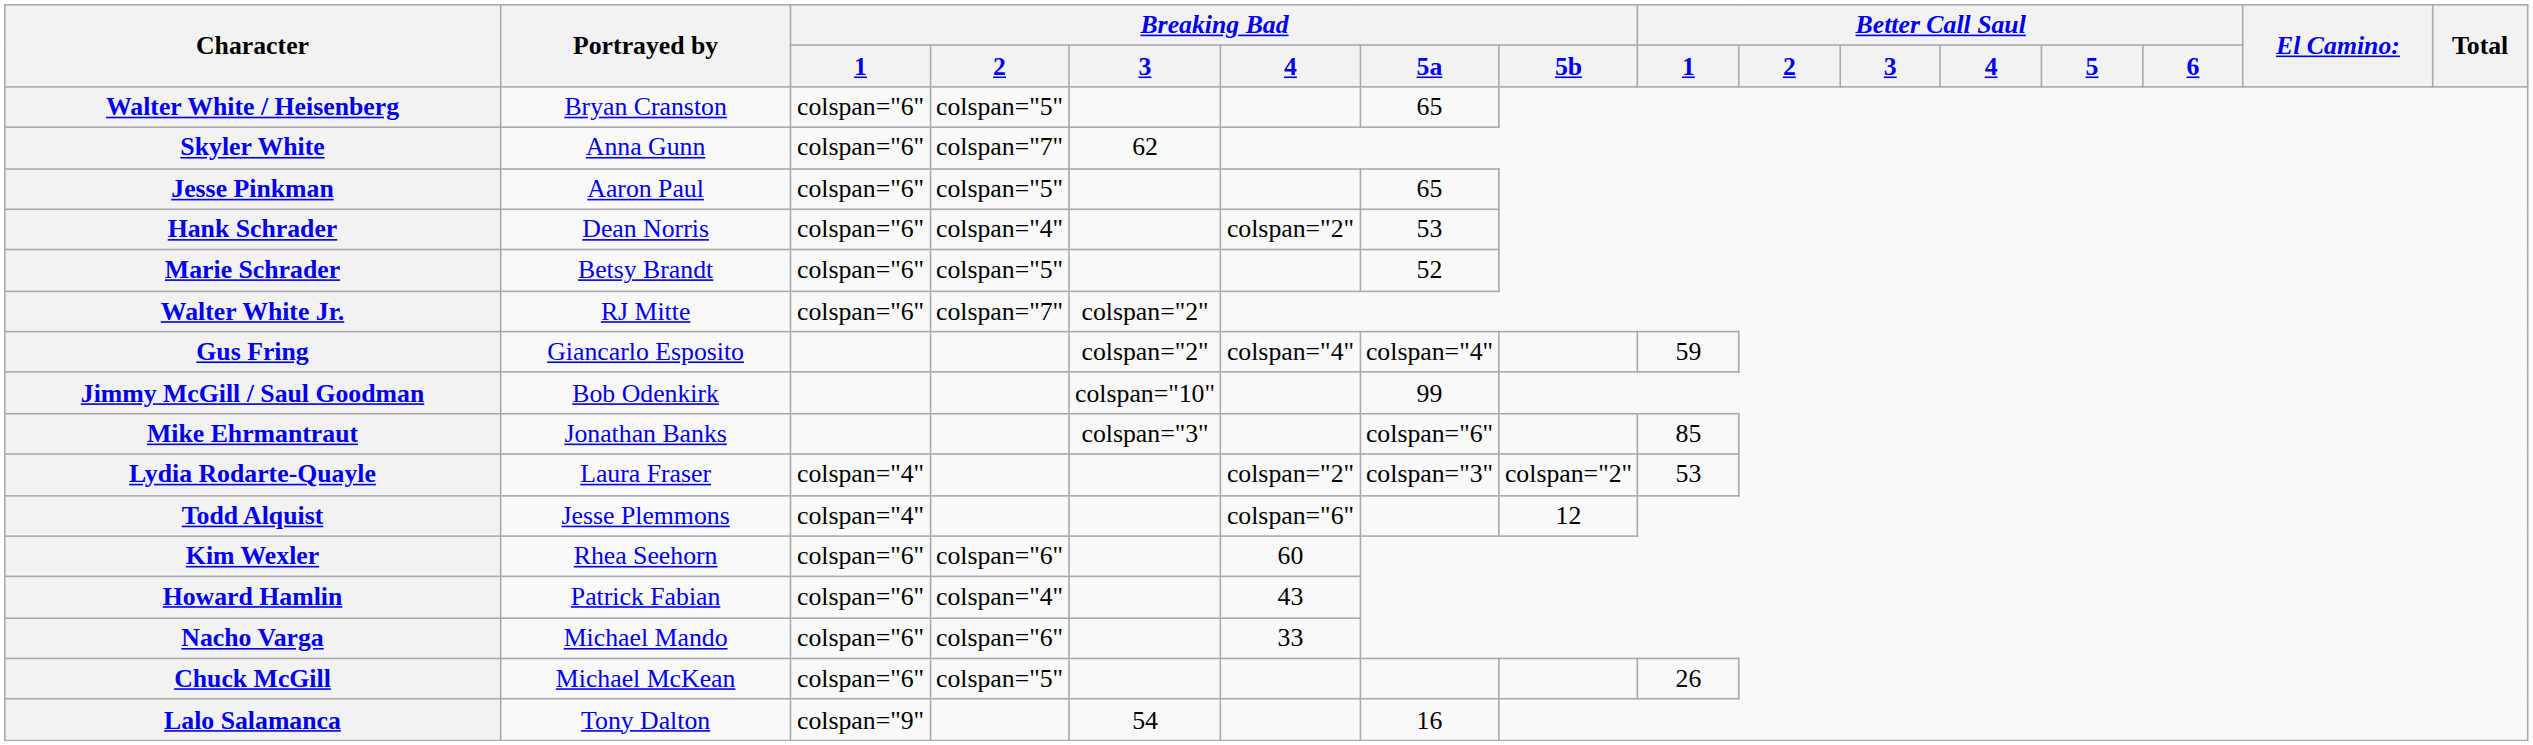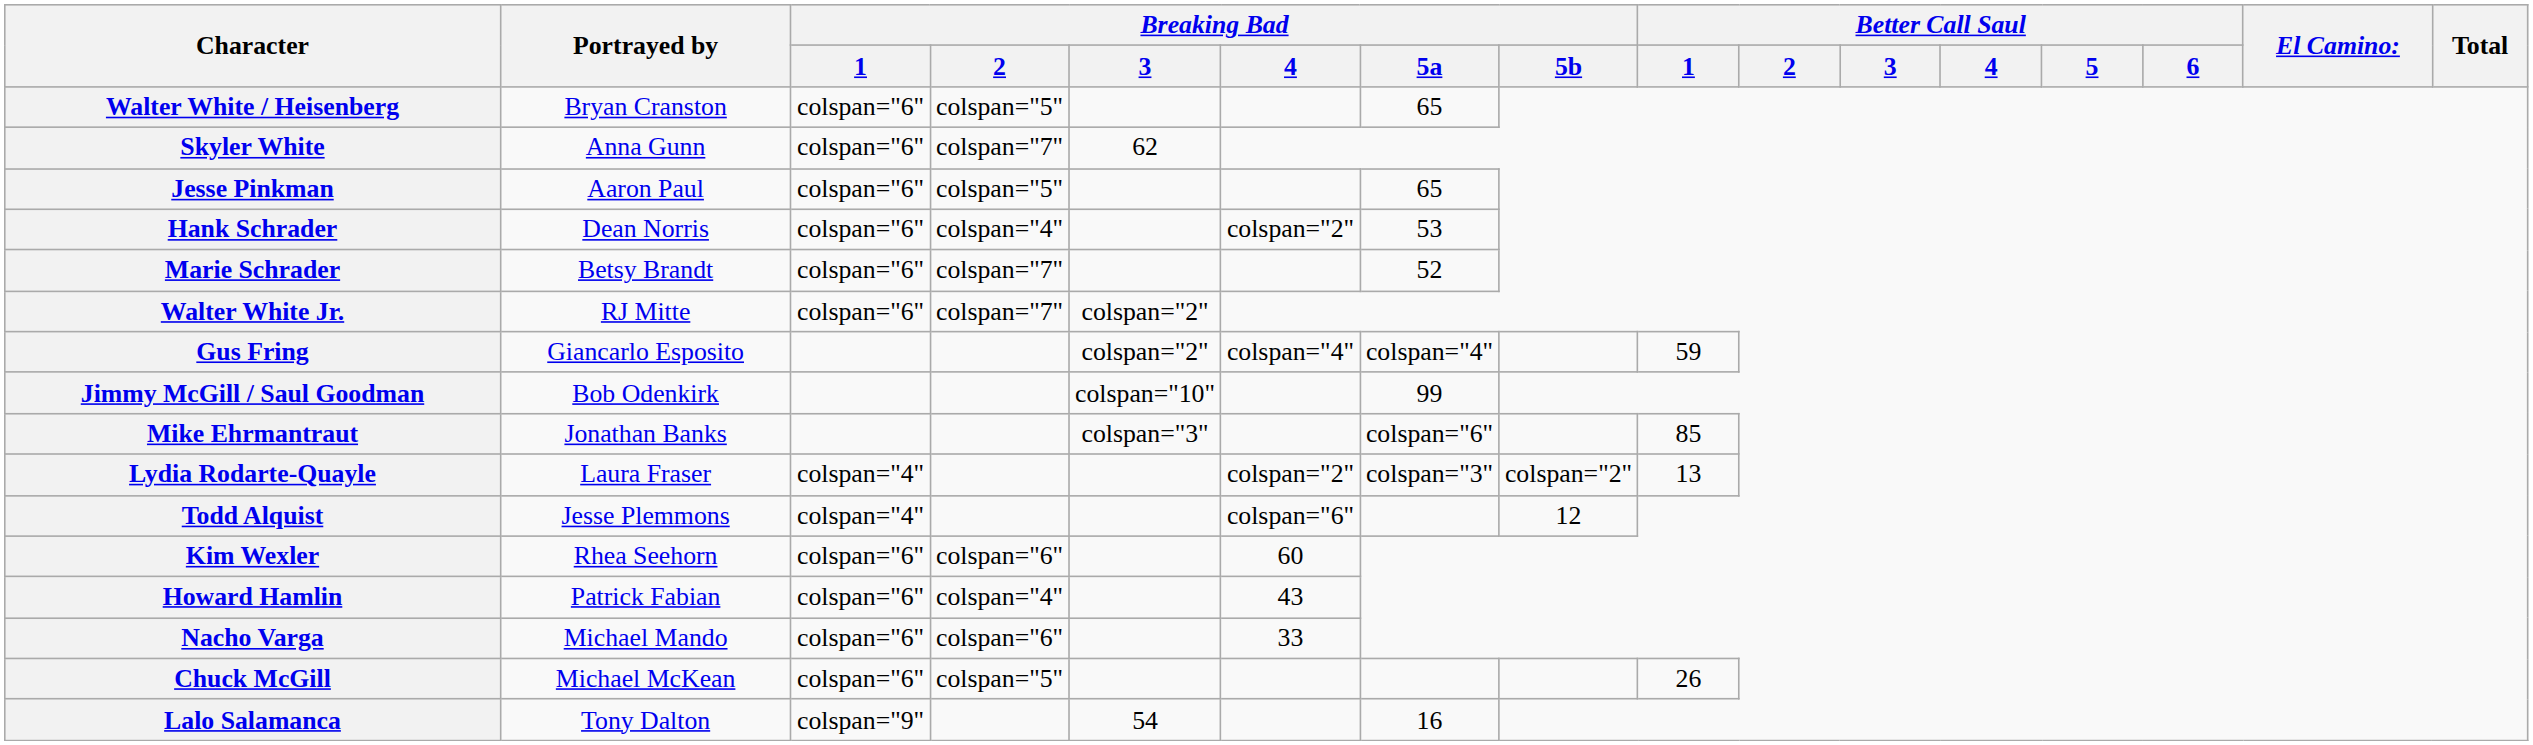(1000, 270) colspan="5" -> (1000, 270) colspan="7"
(1688, 474) 53 -> (1688, 474) 13
